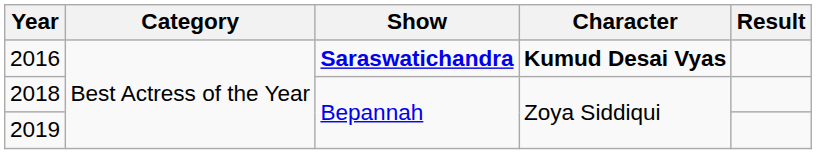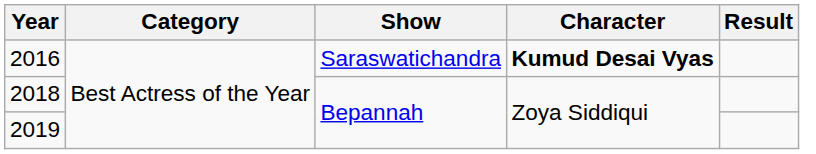(417, 58) bold -> (411, 58) normal
